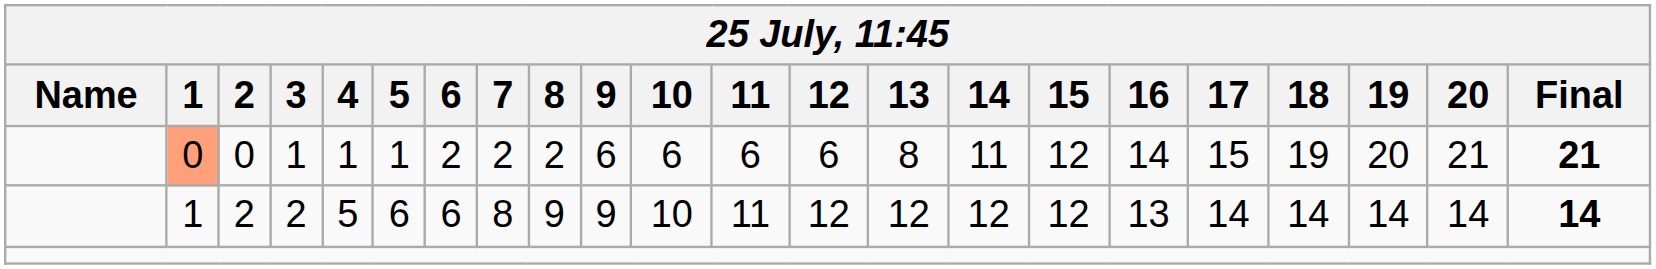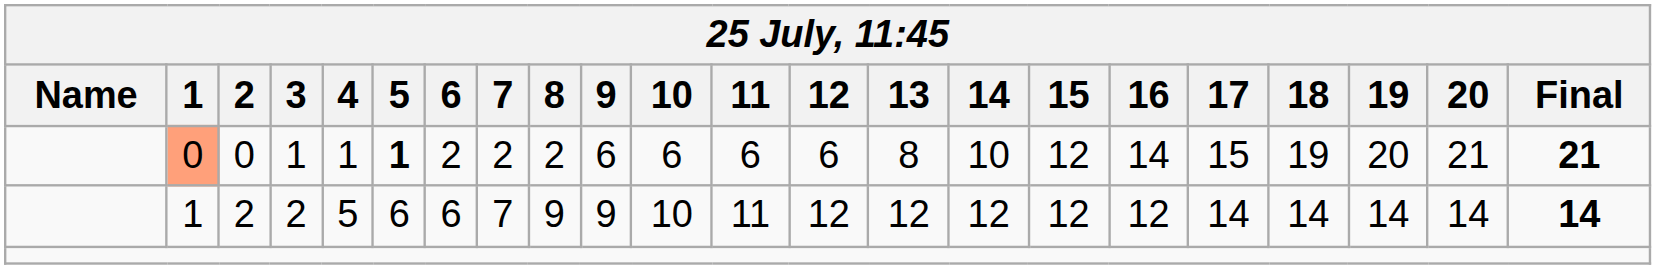(399, 154) normal -> (399, 154) bold
(989, 154) 11 -> (989, 154) 10
(503, 214) 8 -> (503, 214) 7
(1149, 214) 13 -> (1149, 214) 12
